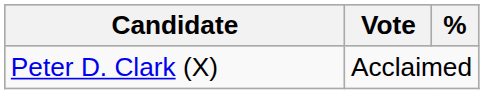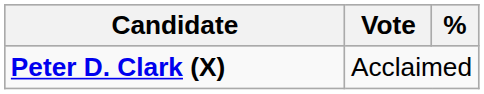(114, 66) normal -> (118, 66) bold
